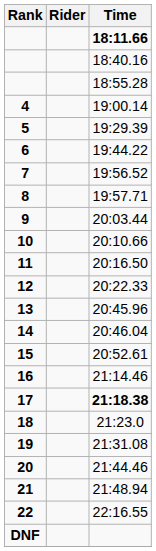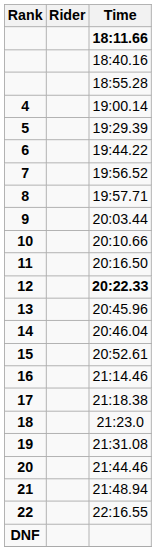(120, 286) normal -> (120, 286) bold
(120, 399) bold -> (120, 399) normal
